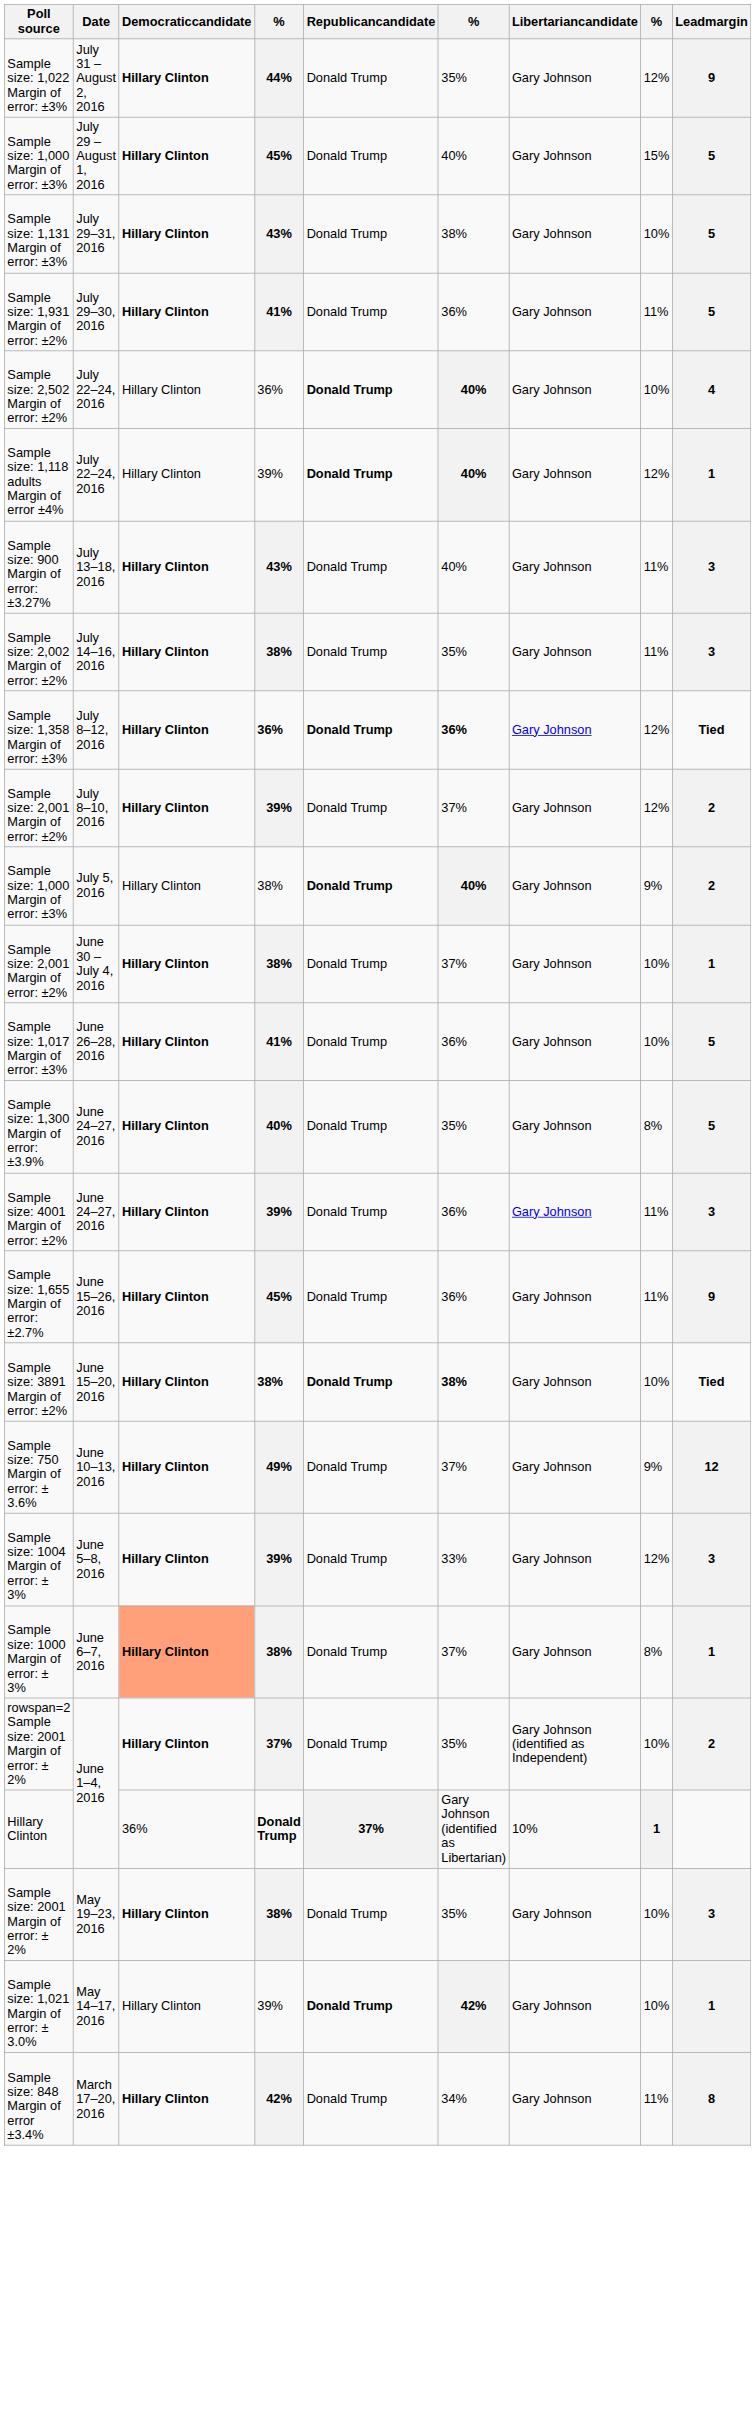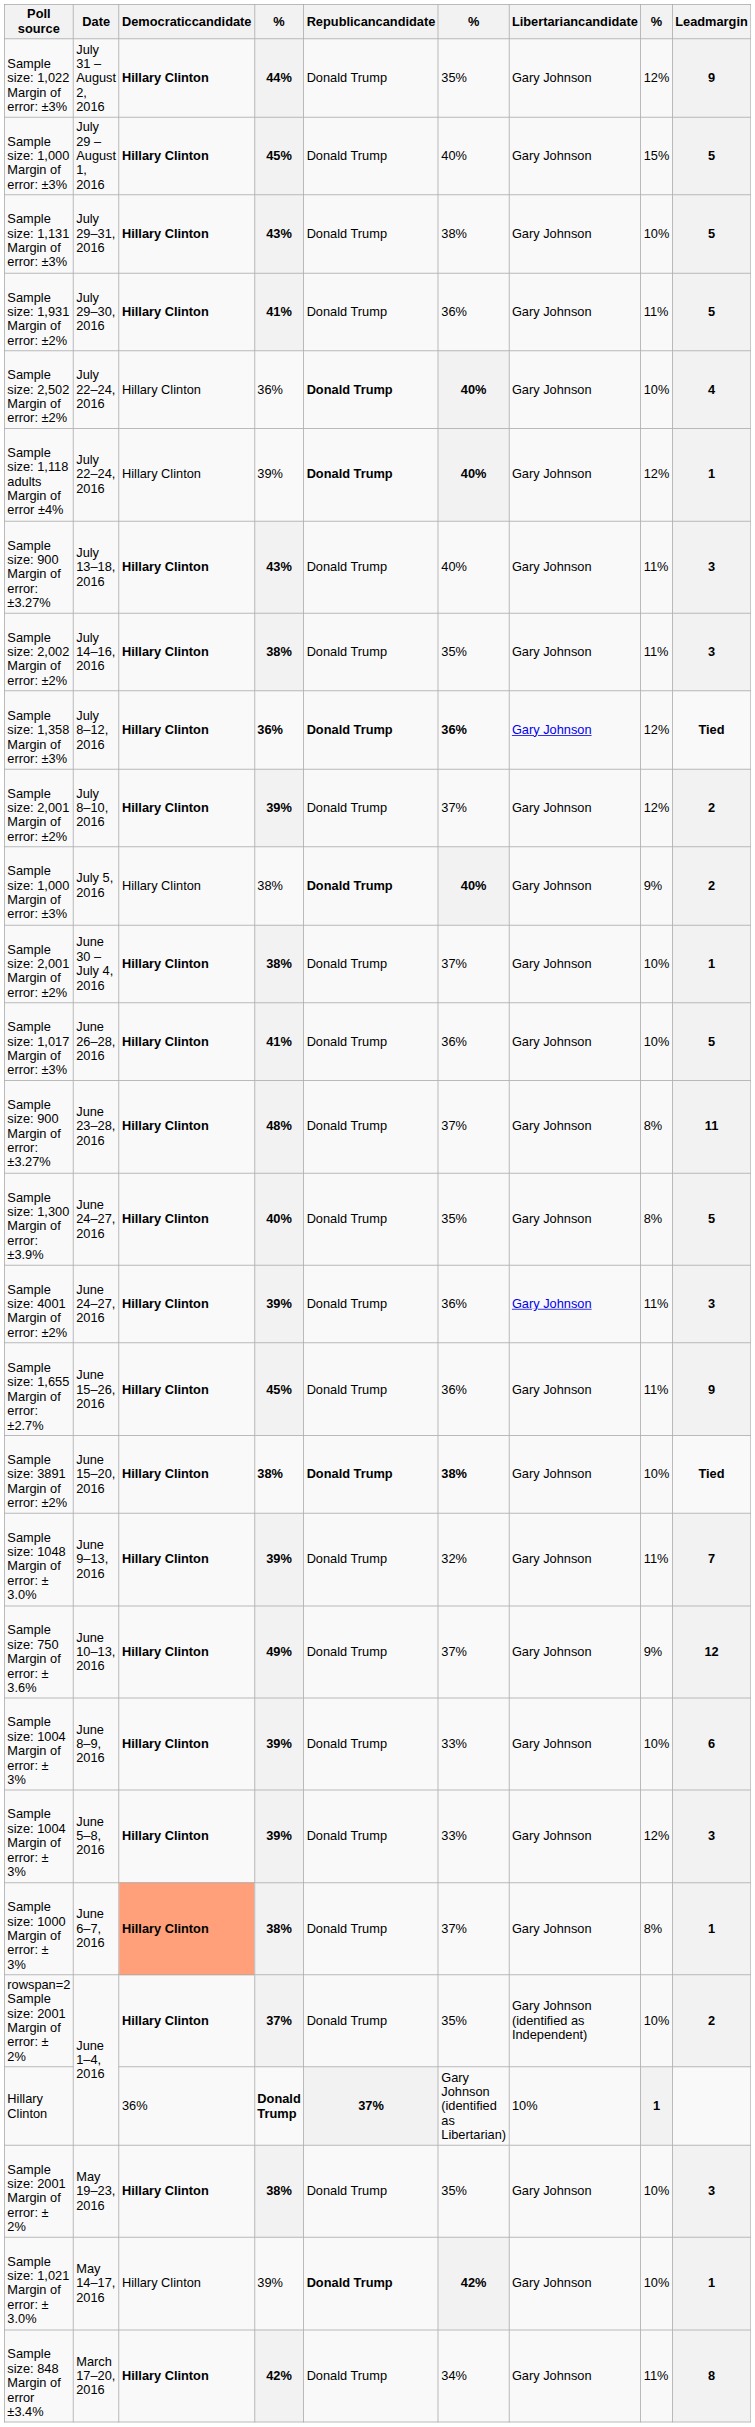+ row: (34, 1134)
+ row: (37, 1566)
+ row: (37, 1751)
